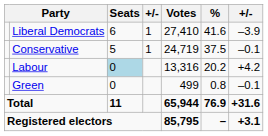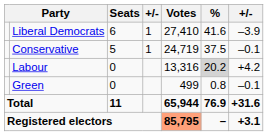(113, 67) lightblue background -> (113, 67) no background
(215, 67) no background -> (215, 67) lightgrey background
(181, 121) no background -> (181, 121) lightsalmon background
